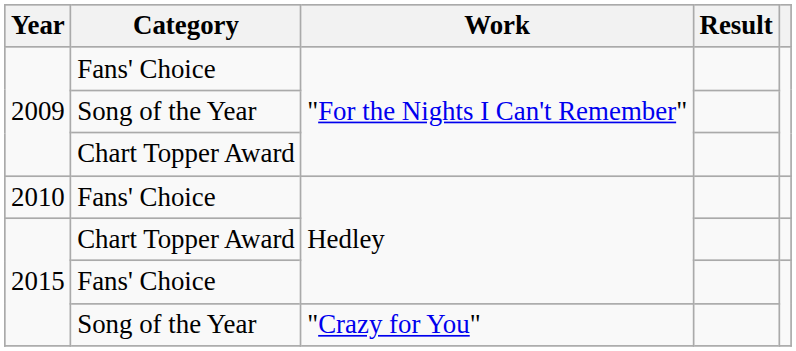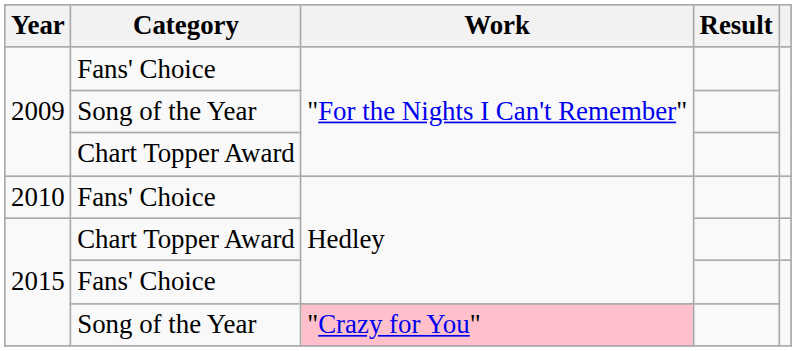(394, 324) no background -> (394, 324) pink background
